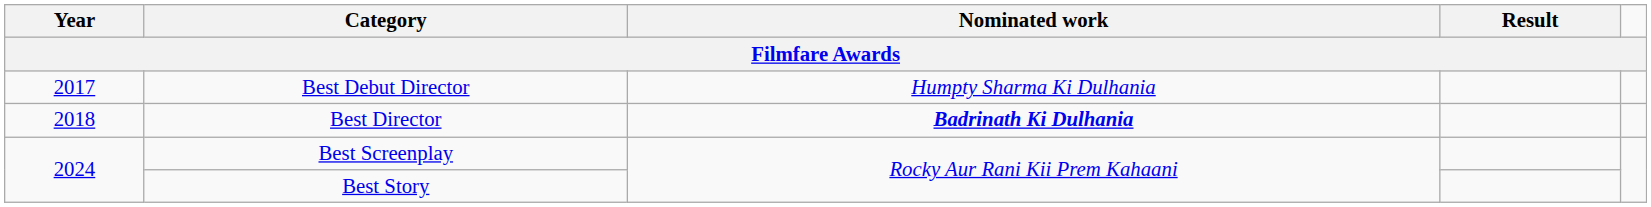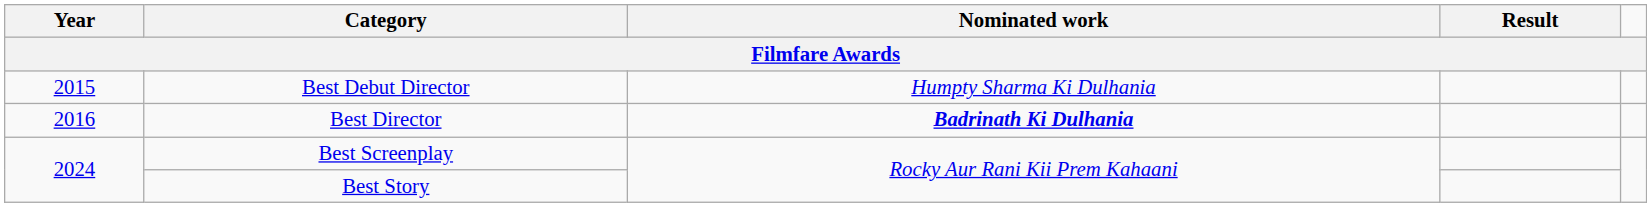(74, 86) 2017 -> (74, 86) 2015
(74, 119) 2018 -> (74, 119) 2016
